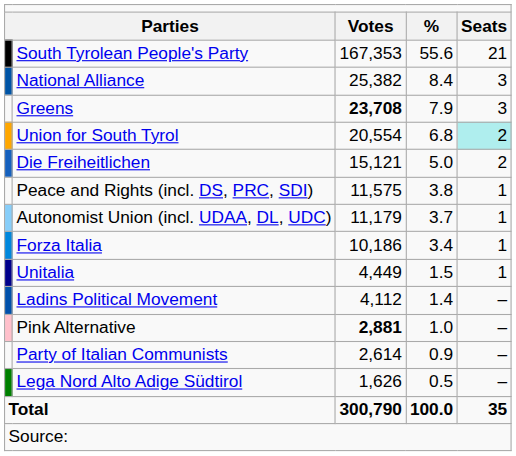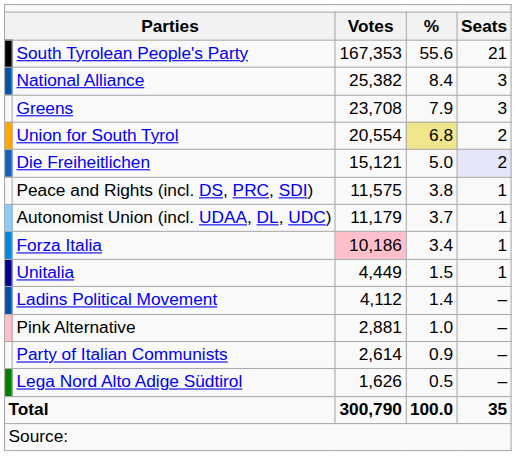(375, 108) bold -> (375, 108) normal
(441, 135) no background -> (441, 135) khaki background
(502, 135) paleturquoise background -> (502, 135) no background
(502, 163) no background -> (502, 163) lavender background
(375, 245) no background -> (375, 245) pink background
(380, 327) bold -> (380, 327) normal
